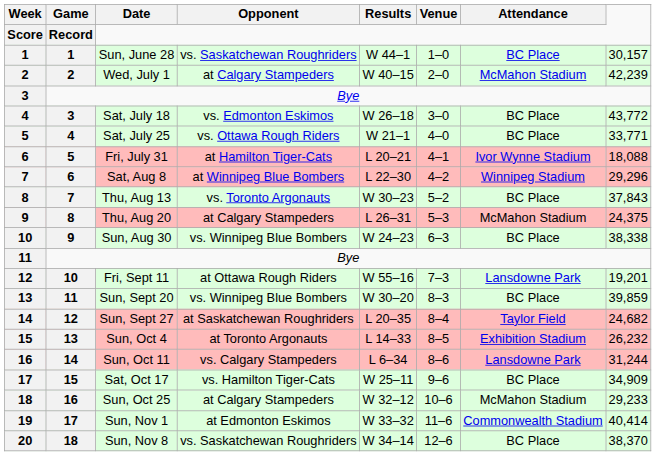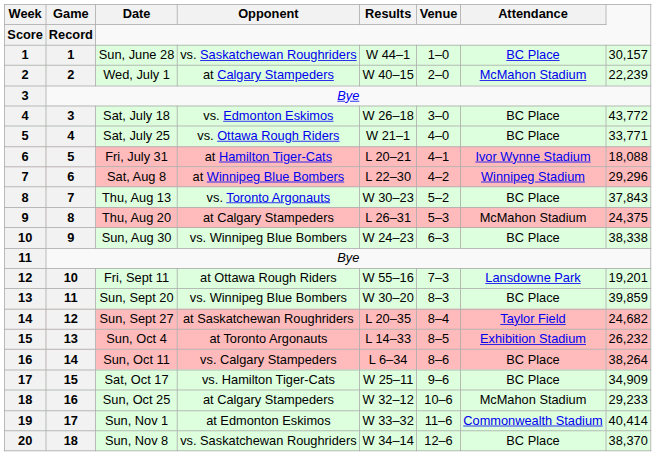(628, 75) 42,239 -> (628, 75) 22,239
(533, 359) Lansdowne Park -> (533, 359) BC Place
(628, 359) 31,244 -> (628, 359) 38,264
